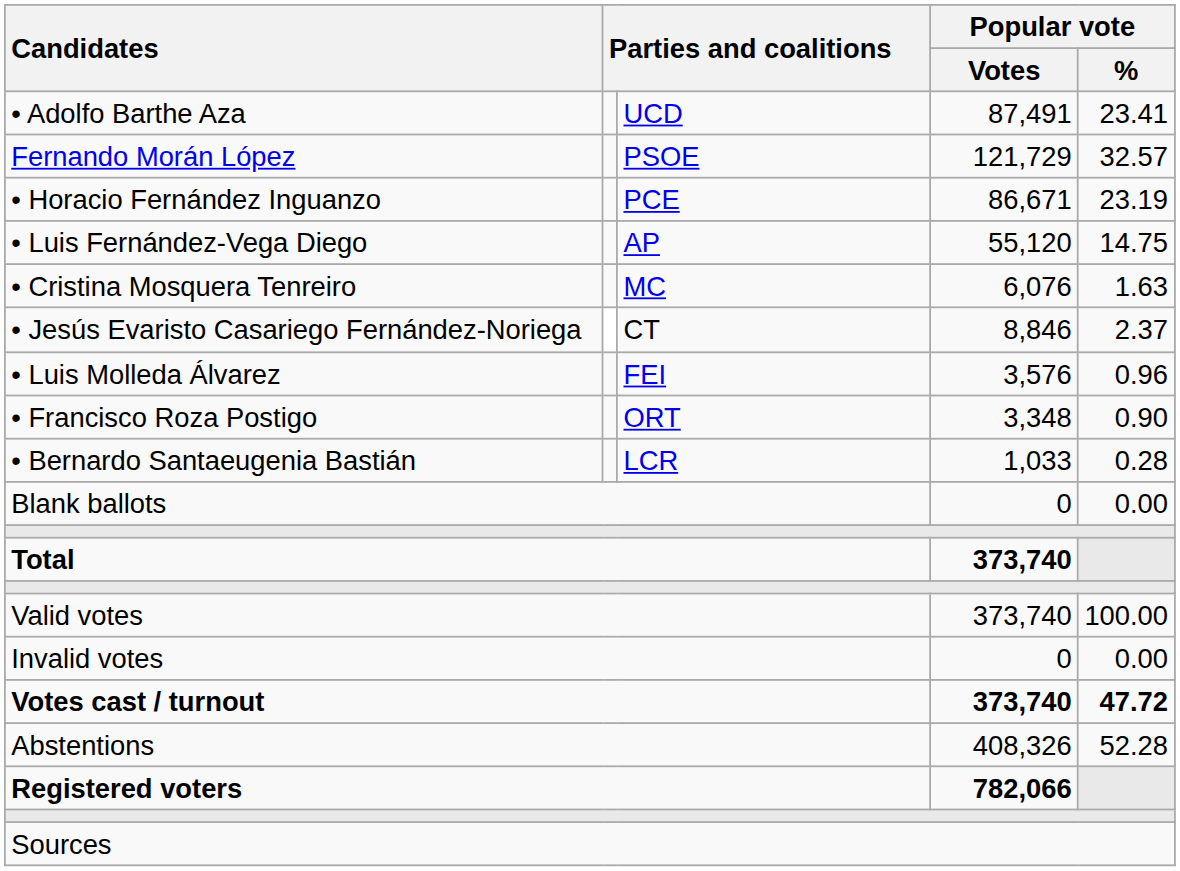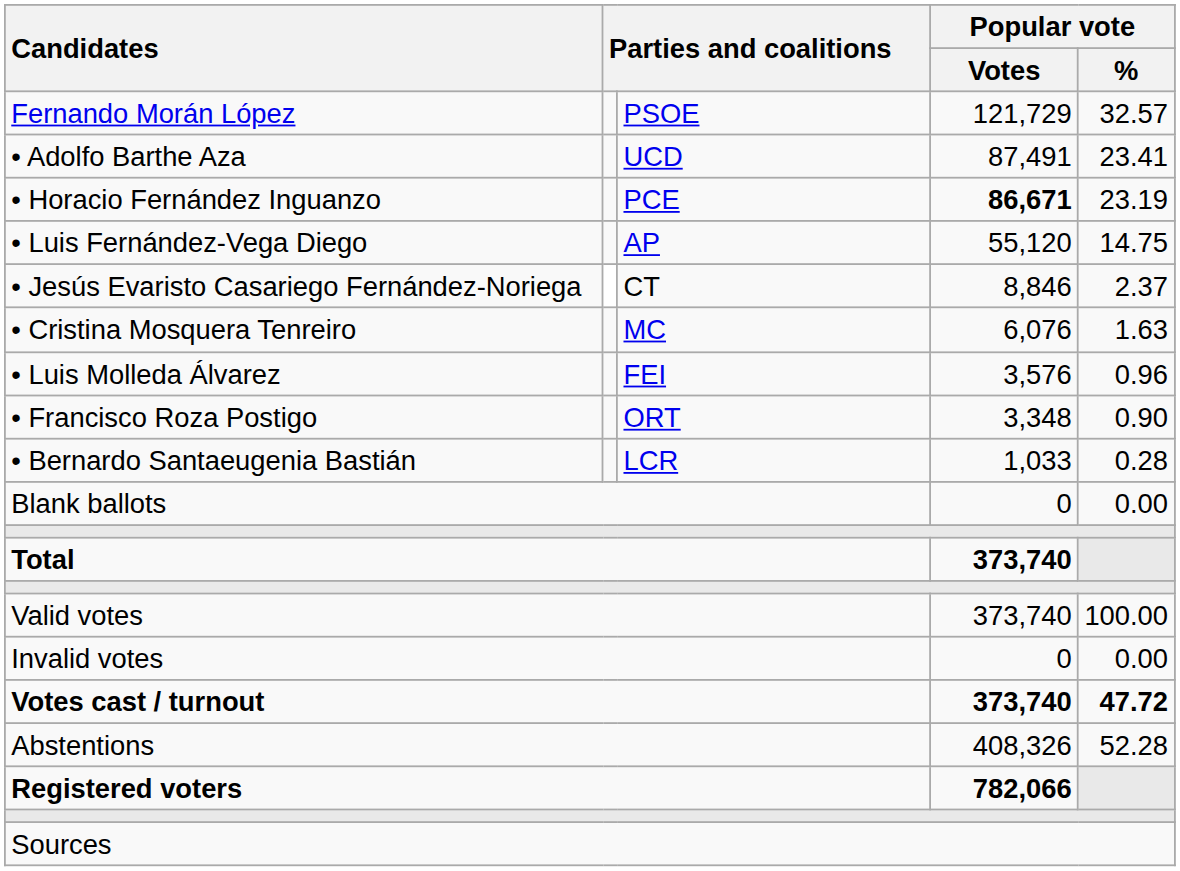rows swapped: (153, 157) <-> (129, 113)
(1030, 200) normal -> (1030, 200) bold
rows swapped: (296, 330) <-> (184, 287)
